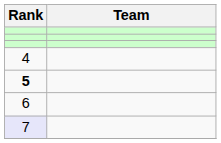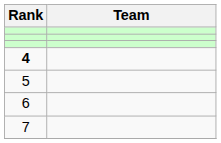(26, 58) normal -> (26, 58) bold
(26, 81) bold -> (26, 81) normal
(26, 127) lavender background -> (26, 127) no background
